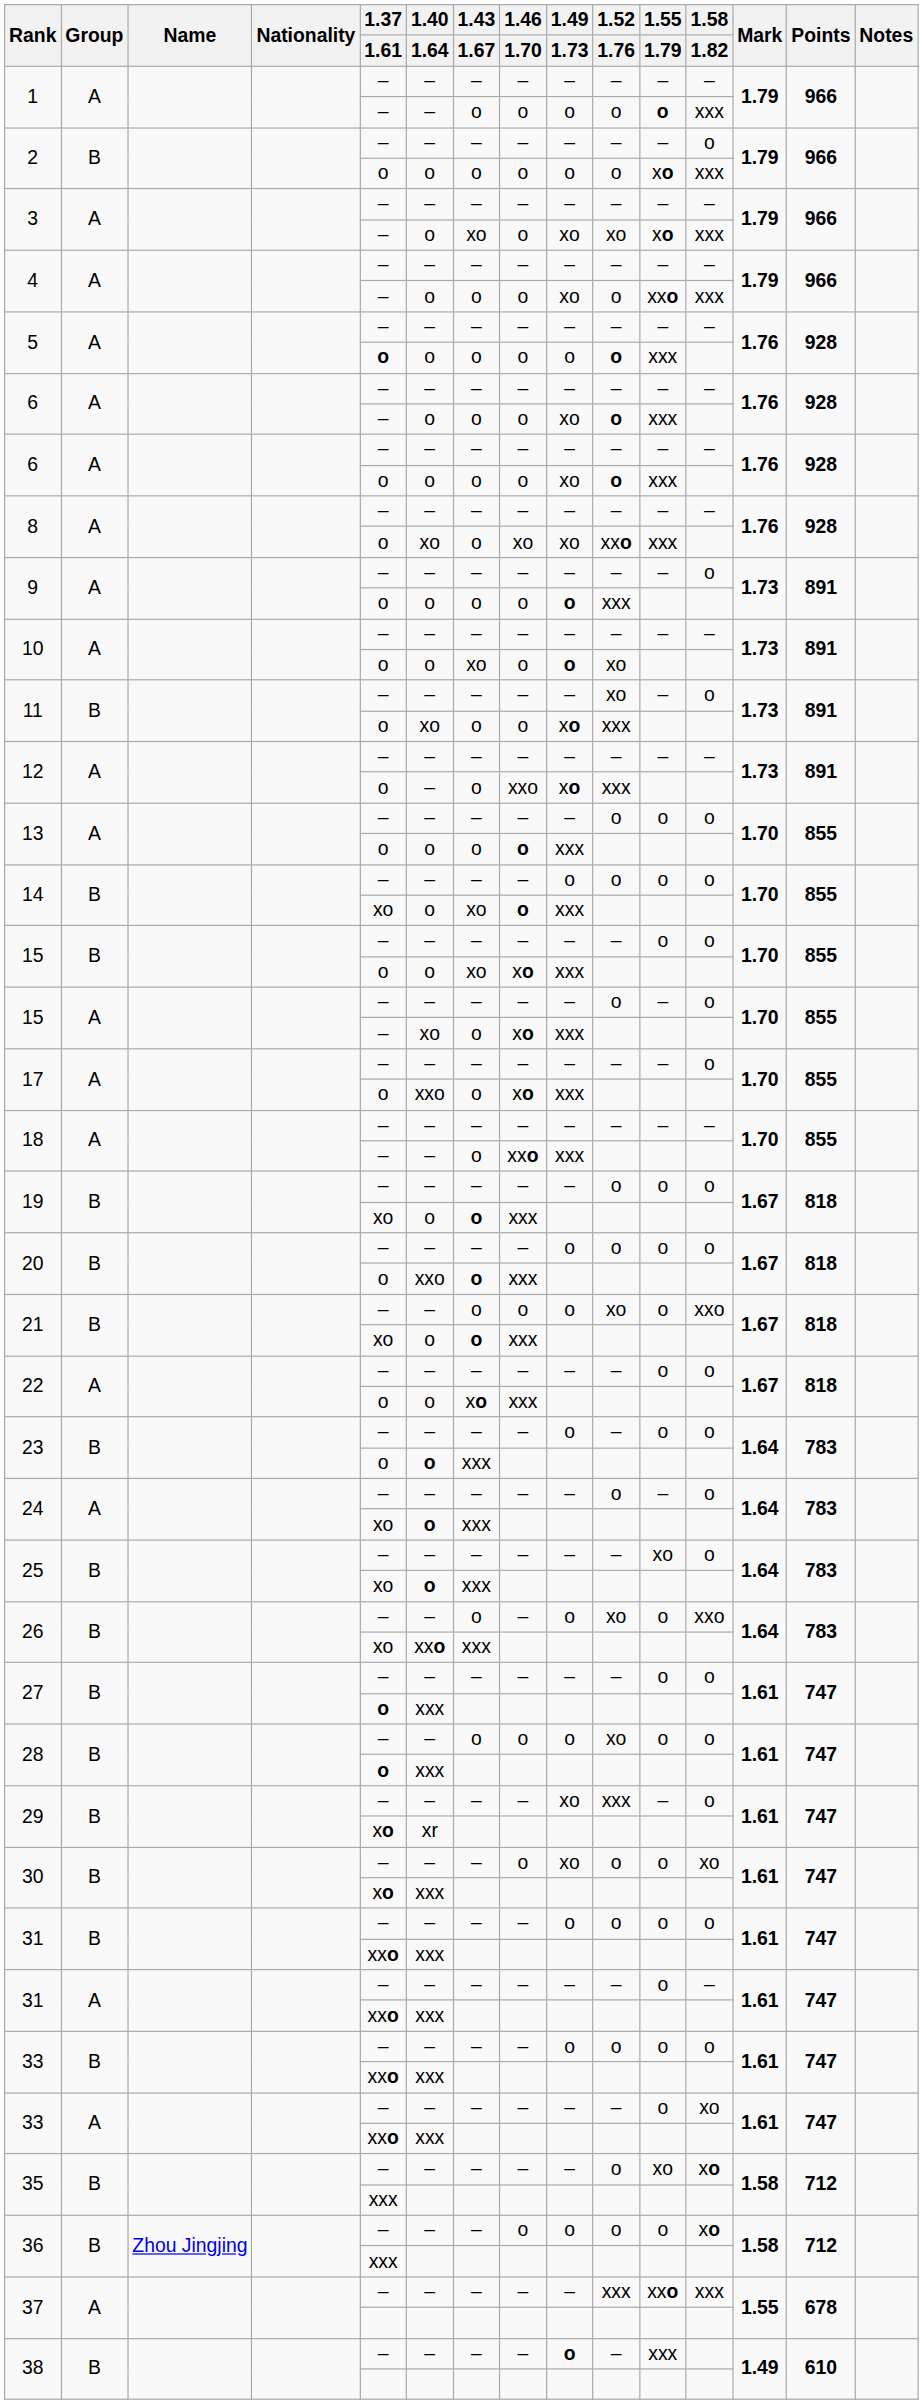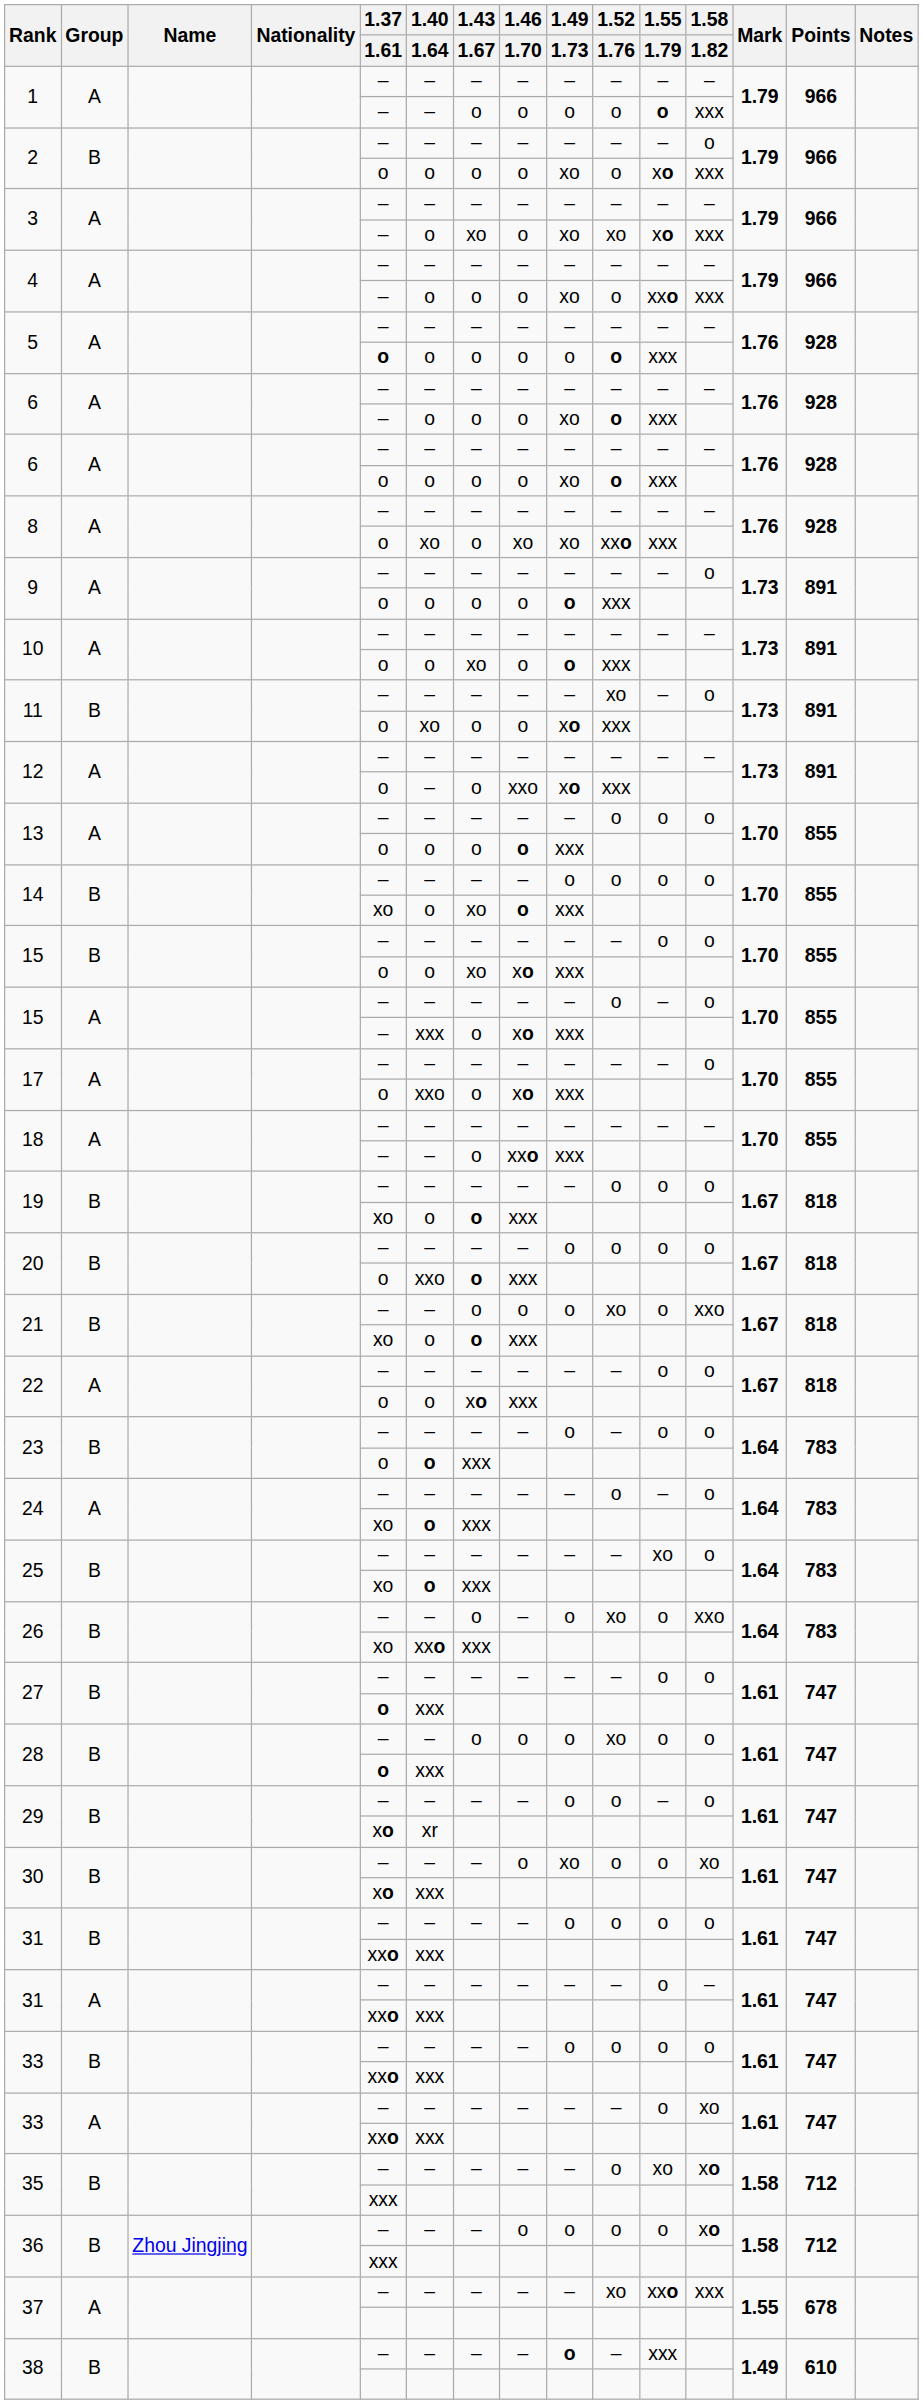(570, 173) o -> (570, 173) xo
(616, 664) xo -> (616, 664) xxx
(430, 1033) xo -> (430, 1033) xxx
(570, 1800) xo -> (570, 1800) o
(616, 1800) xxx -> (616, 1800) o
(616, 2291) xxx -> (616, 2291) xo
